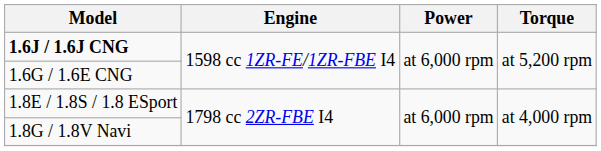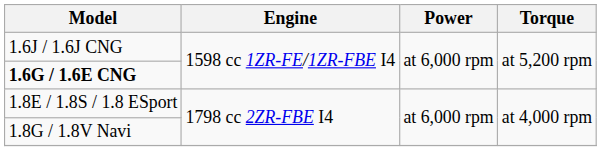(69, 46) bold -> (66, 46) normal
(71, 74) normal -> (73, 74) bold
